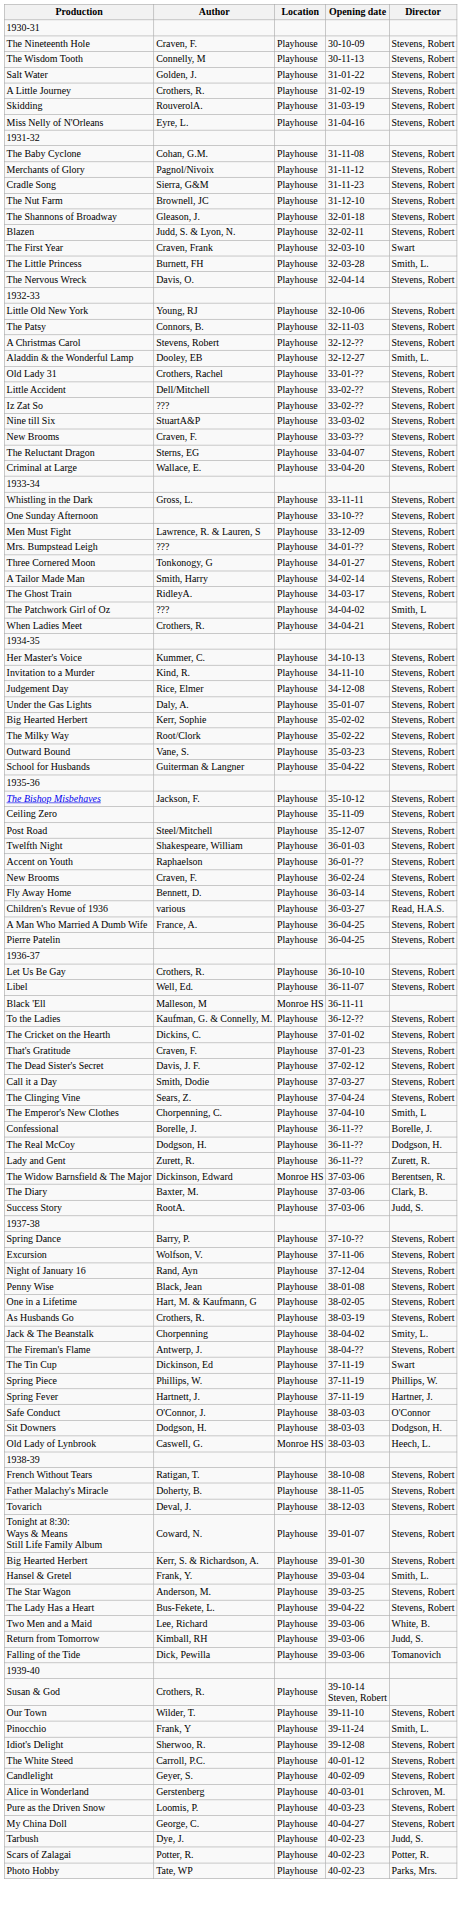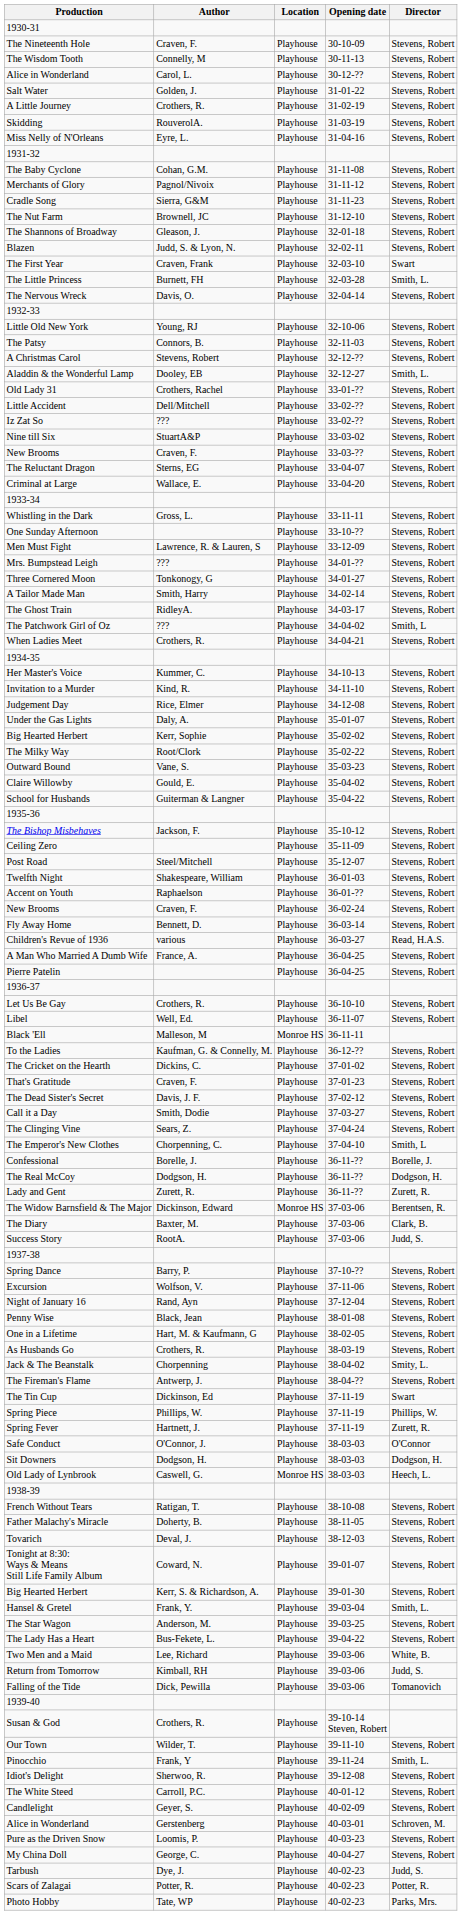+ row: (48, 75)
+ row: (40, 783)
(412, 1396) Hartner, J. -> (411, 1428) Zurett, R.
